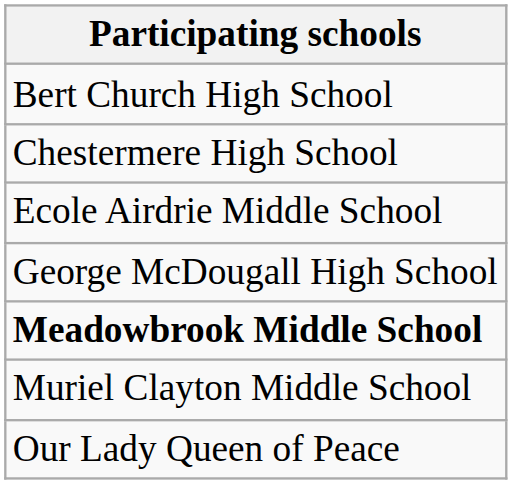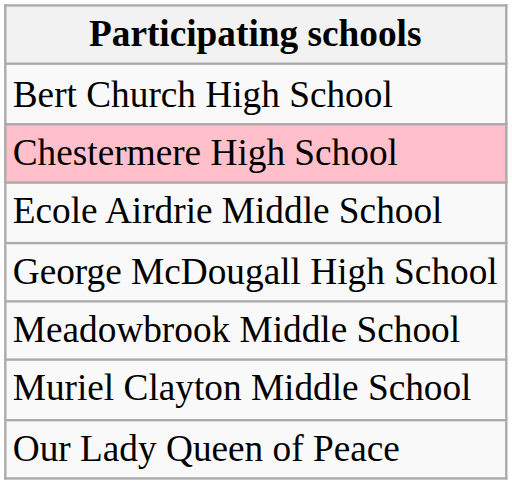(205, 152) no background -> (205, 152) pink background
(247, 329) bold -> (236, 329) normal
